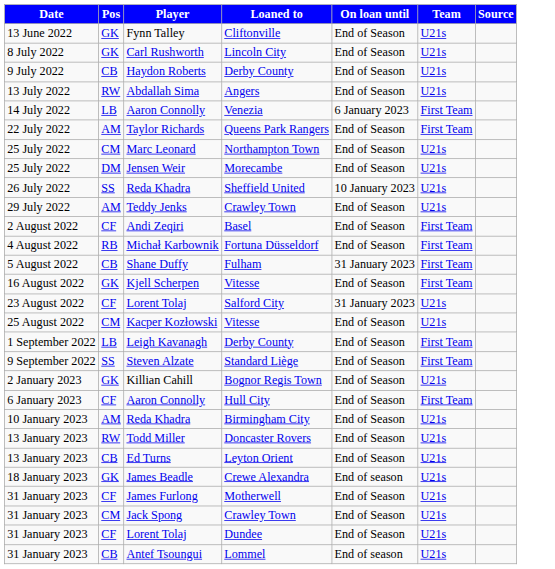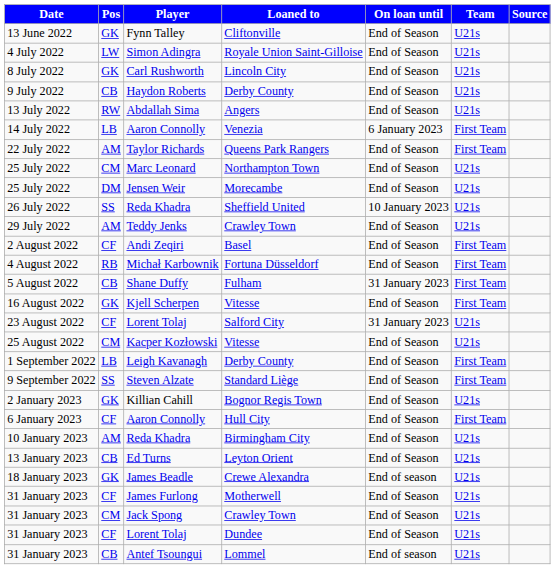+ row: (163, 52)
- row: (156, 438)
